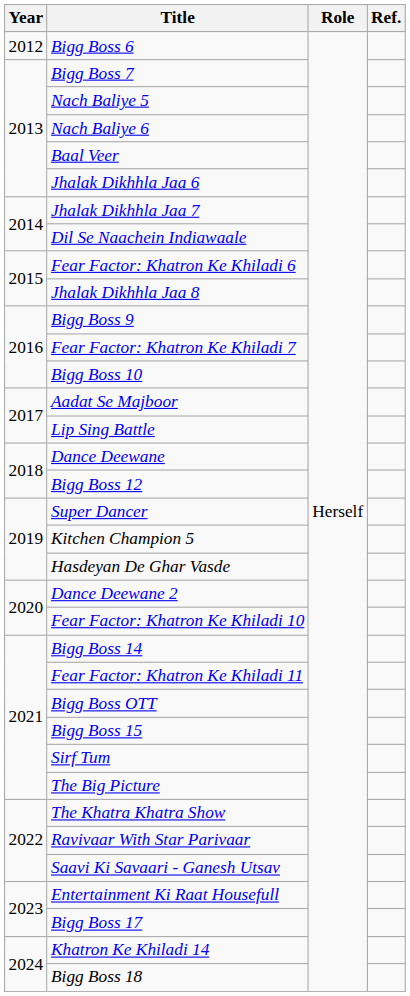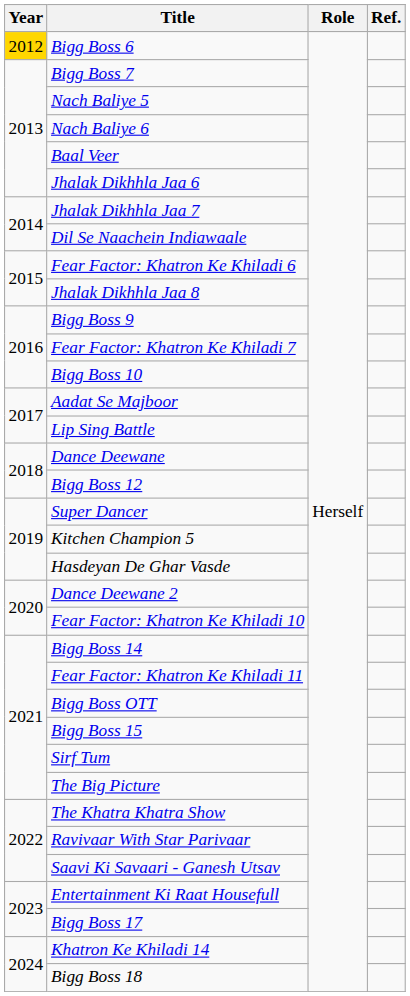(26, 45) no background -> (26, 45) gold background
